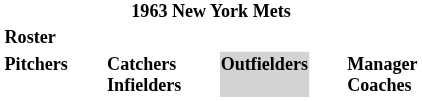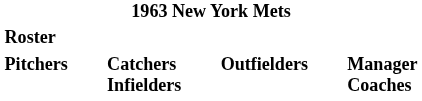(264, 63) lightgrey background -> (264, 63) no background
